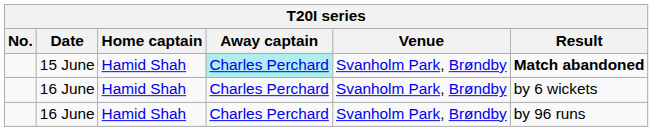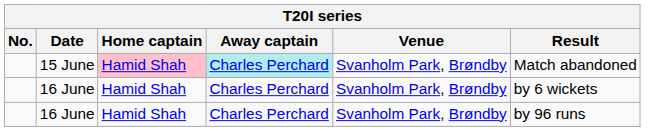(144, 65) no background -> (144, 65) pink background
(579, 65) bold -> (575, 65) normal
